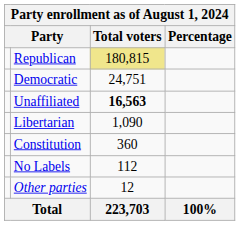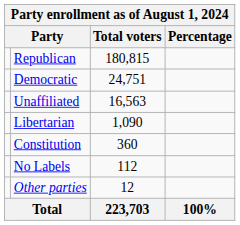(127, 58) khaki background -> (127, 58) no background
(127, 101) bold -> (127, 101) normal
